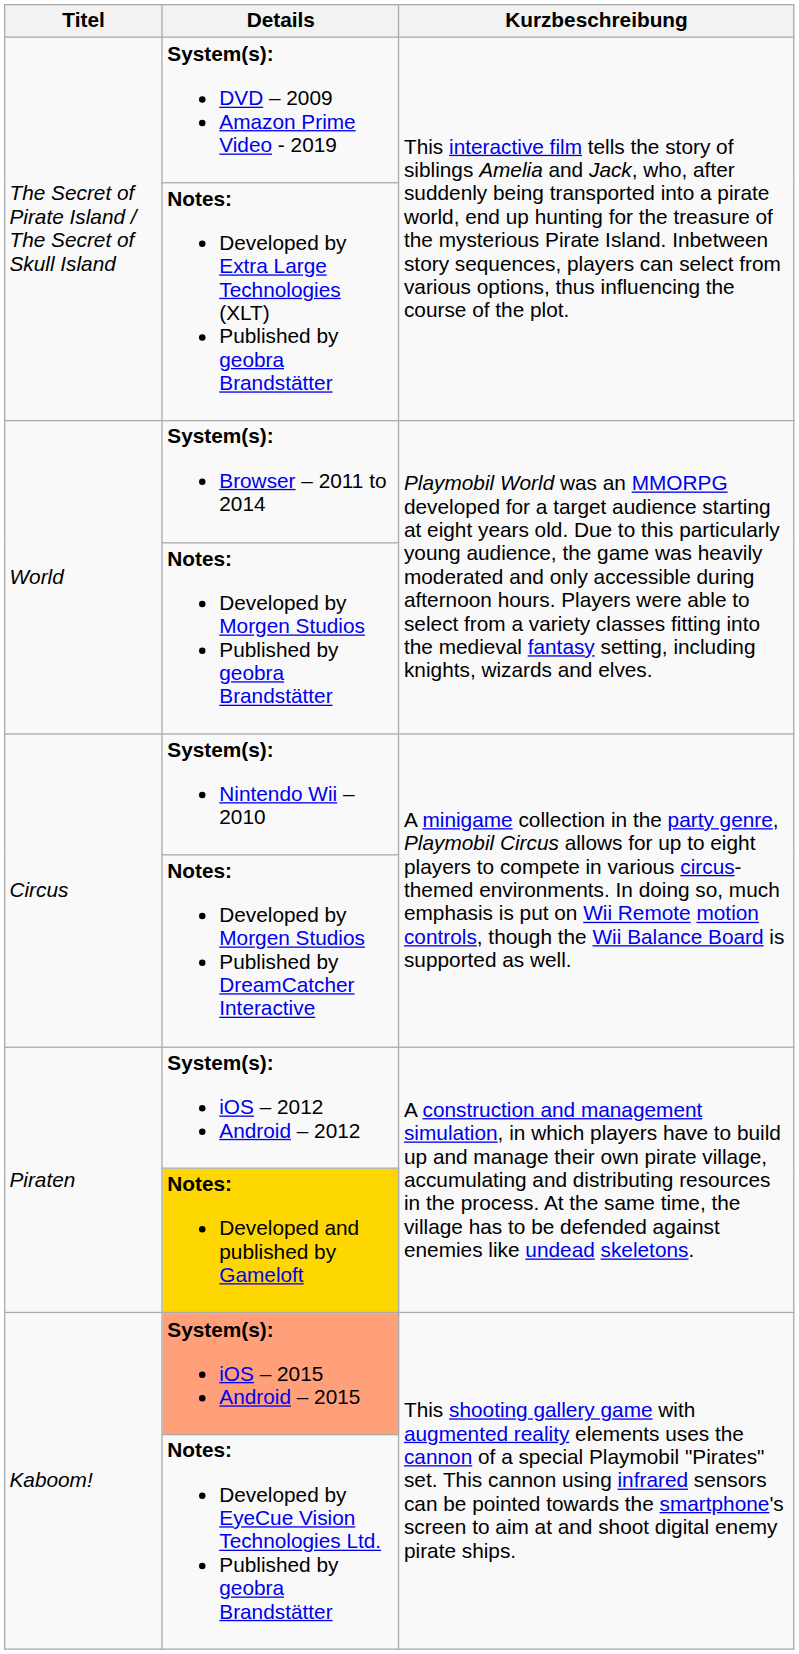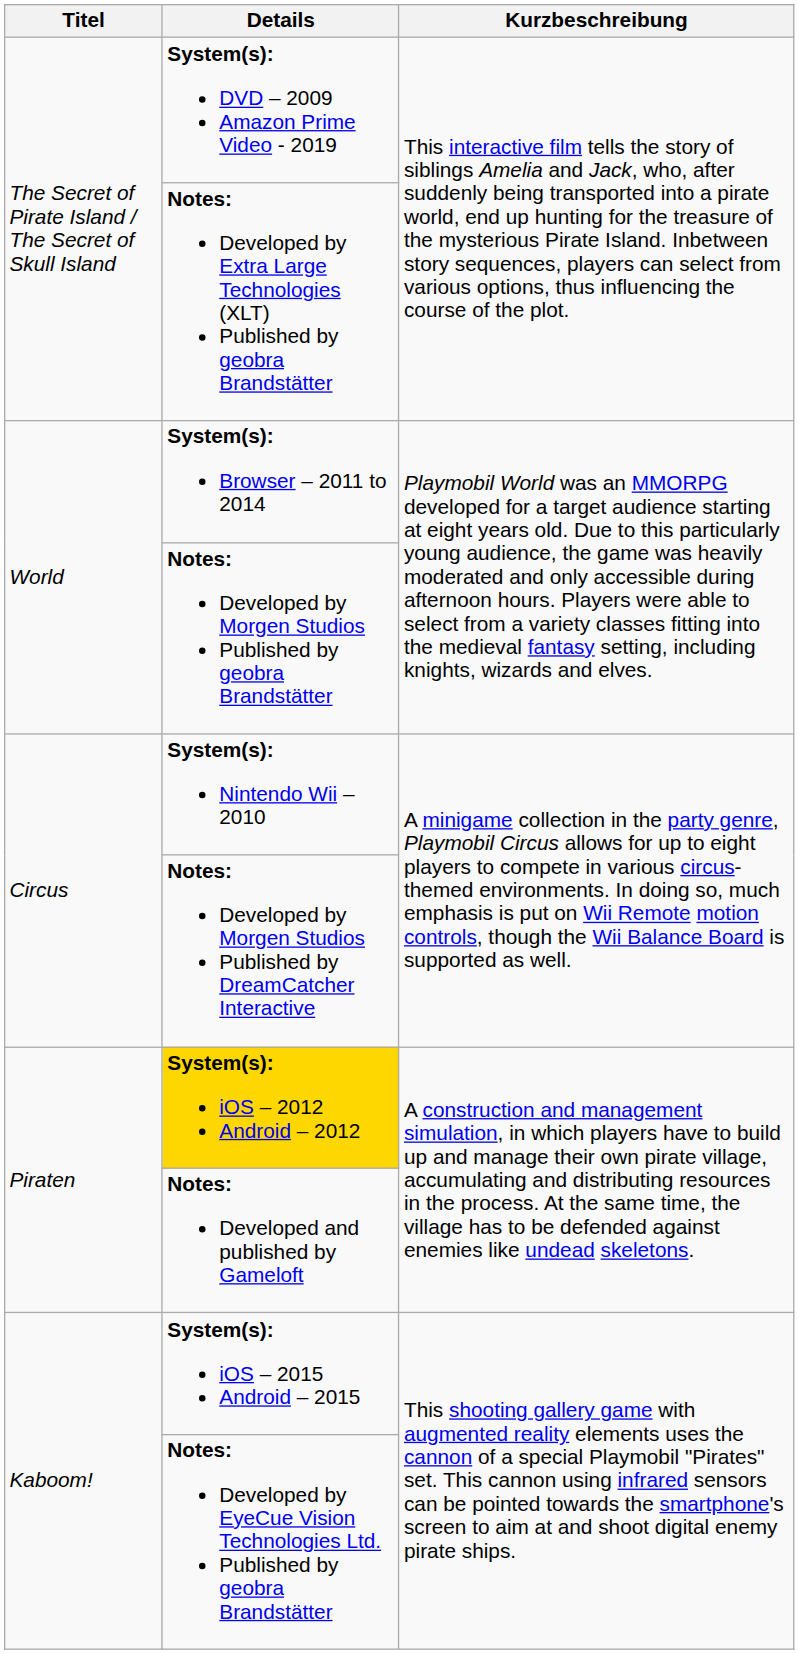(281, 1097) no background -> (281, 1097) gold background
(281, 1230) gold background -> (281, 1230) no background
(281, 1363) lightsalmon background -> (281, 1363) no background
